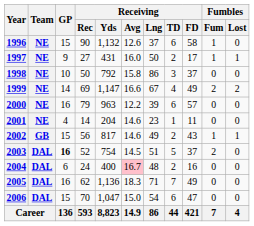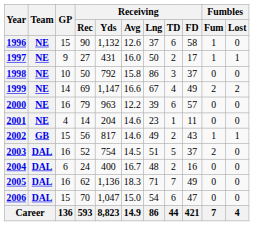(65, 151) bold -> (65, 151) normal
(132, 167) pink background -> (132, 167) no background
